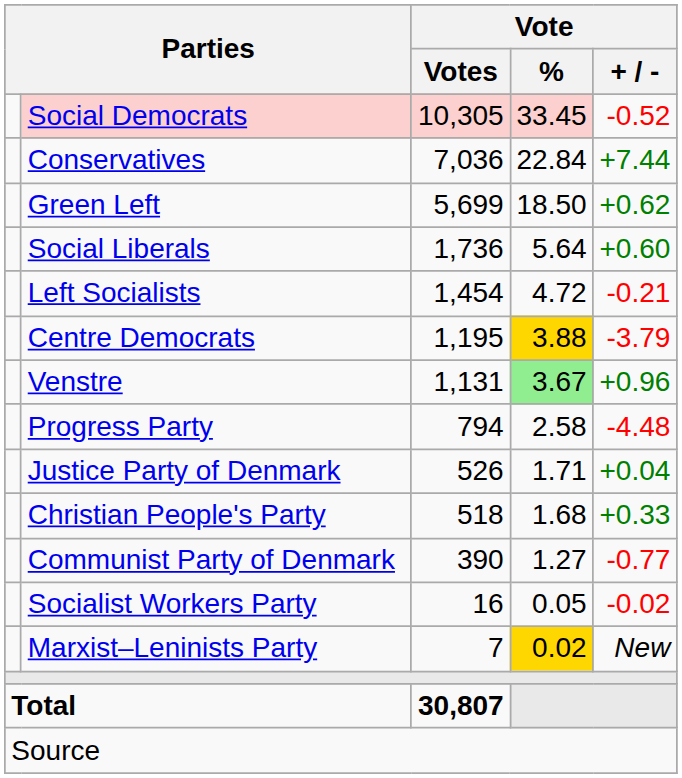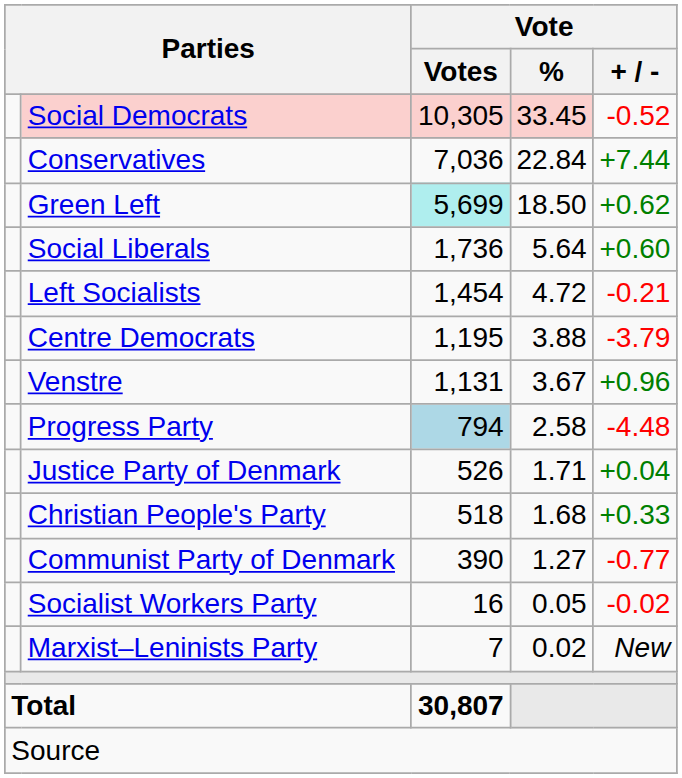(469, 204) no background -> (469, 204) paleturquoise background
(559, 337) gold background -> (559, 337) no background
(559, 381) lightgreen background -> (559, 381) no background
(480, 426) no background -> (480, 426) lightblue background
(559, 648) gold background -> (559, 648) no background
